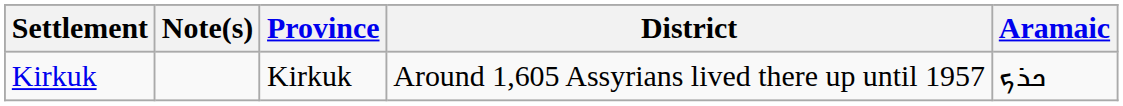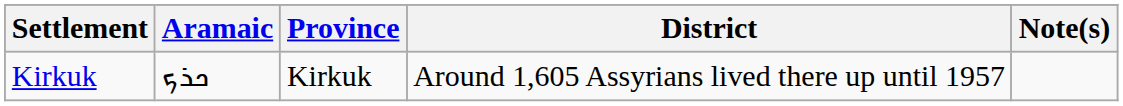columns swapped: (1054, 28) <-> (208, 28)
